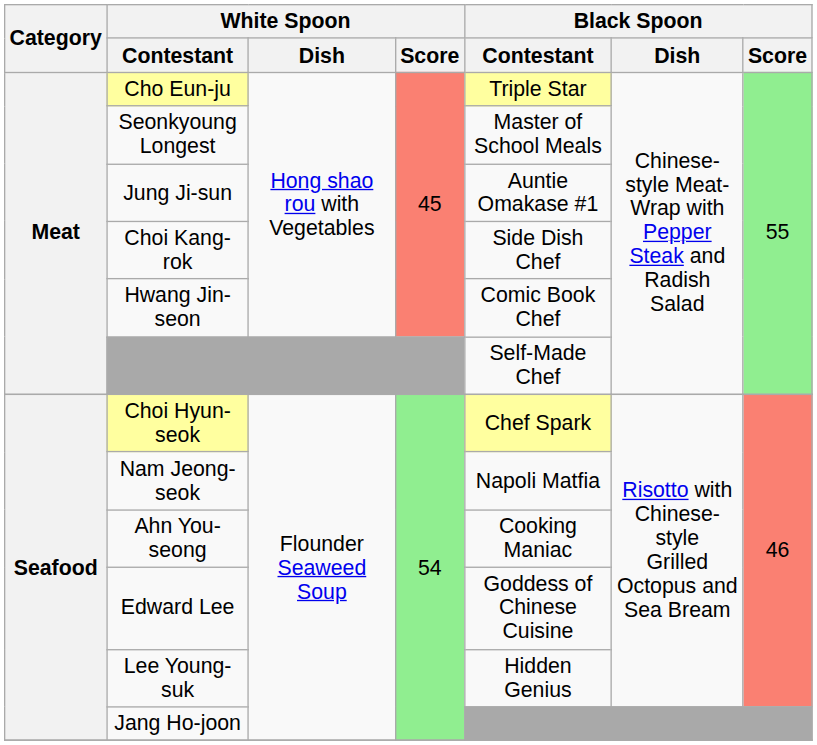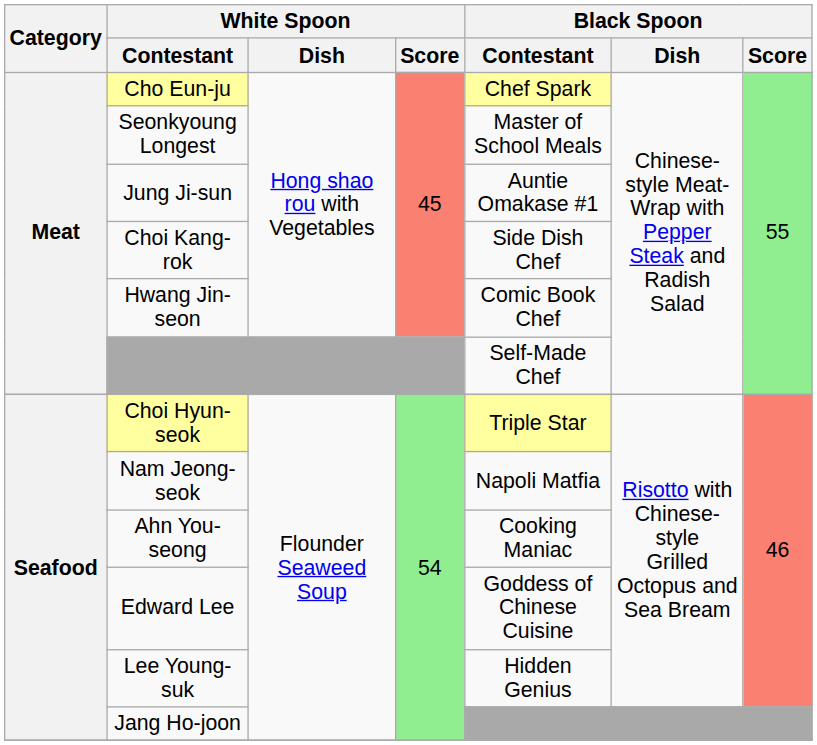(538, 88) Triple Star -> (538, 88) Chef Spark
(538, 423) Chef Spark -> (538, 423) Triple Star
